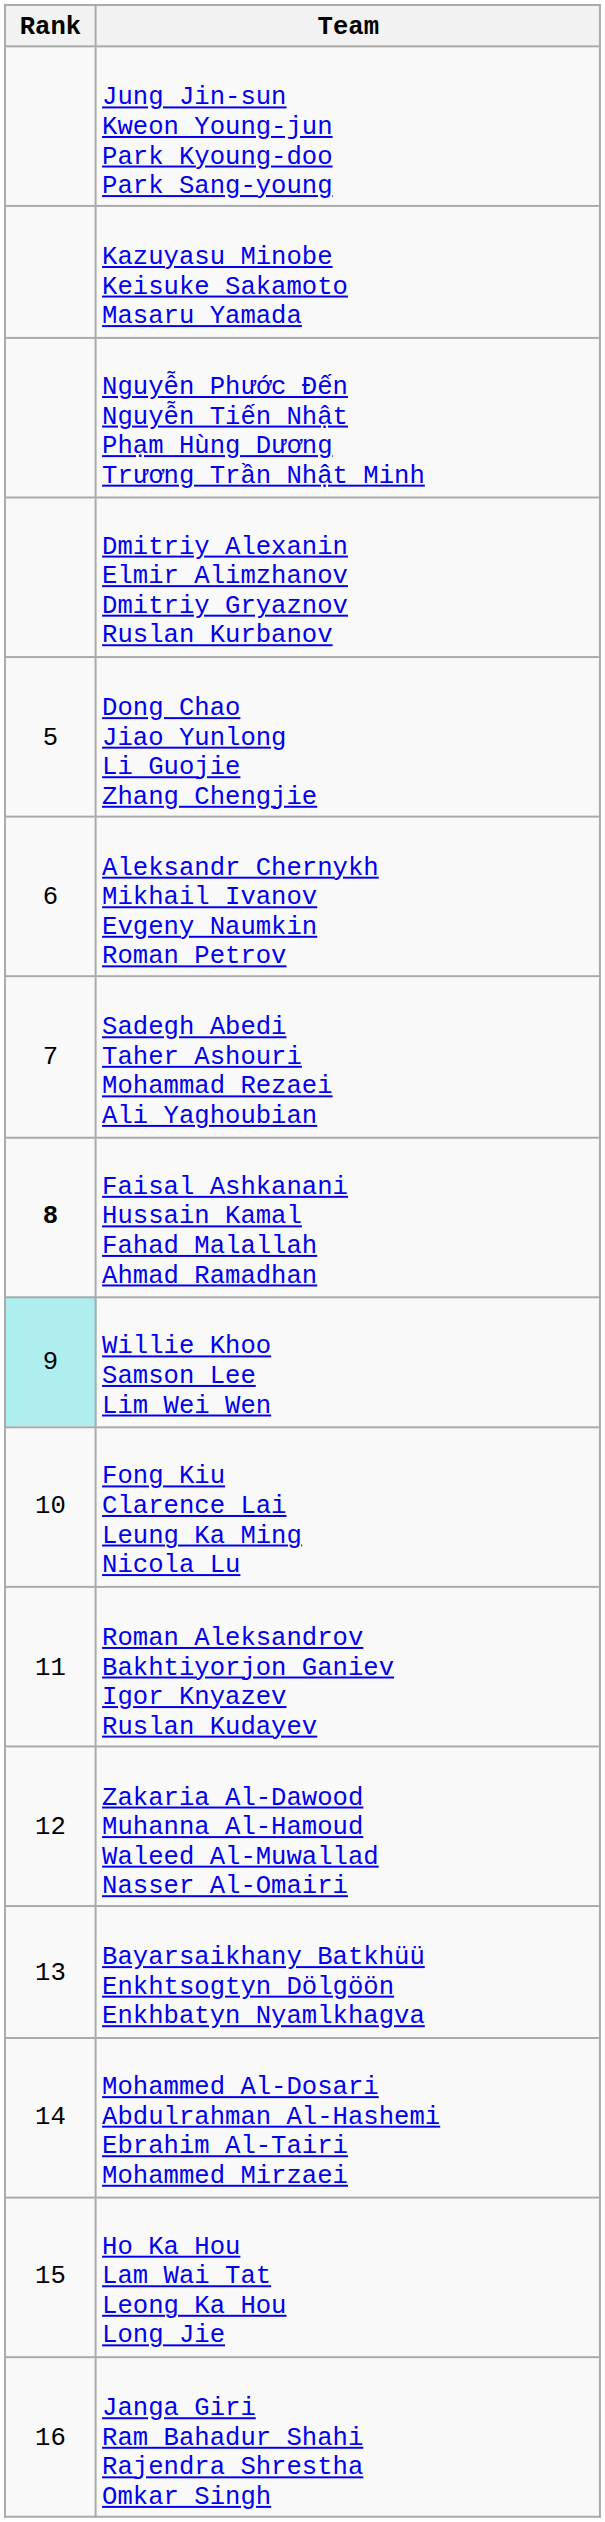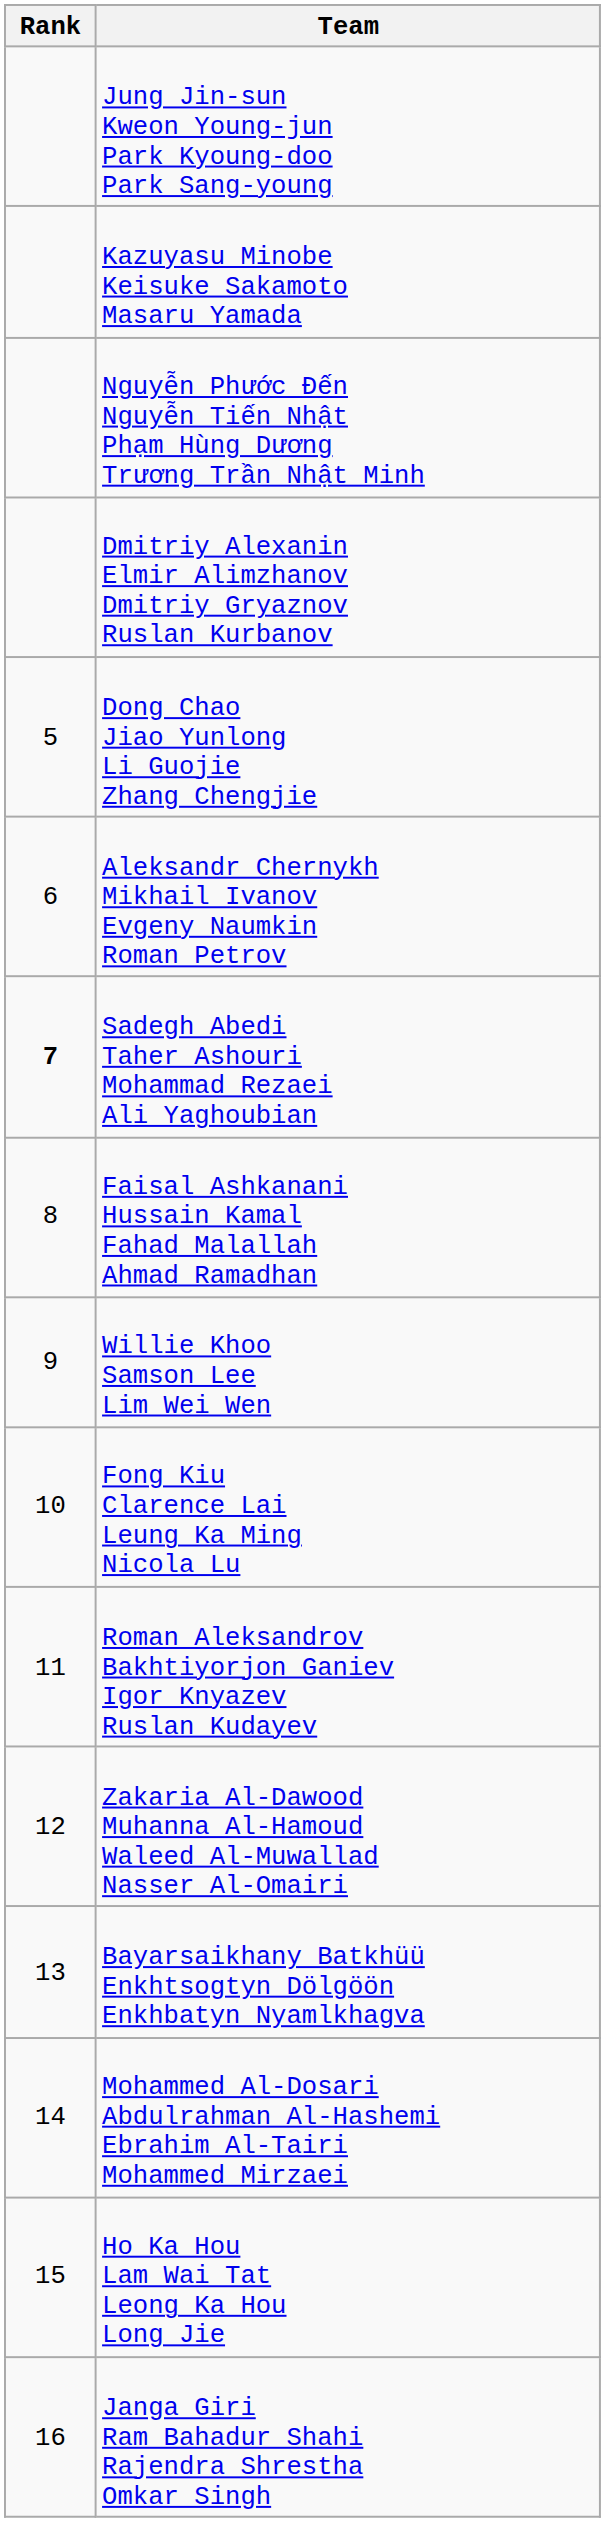(50, 1057) normal -> (50, 1057) bold
(50, 1217) bold -> (50, 1217) normal
(50, 1362) paleturquoise background -> (50, 1362) no background
